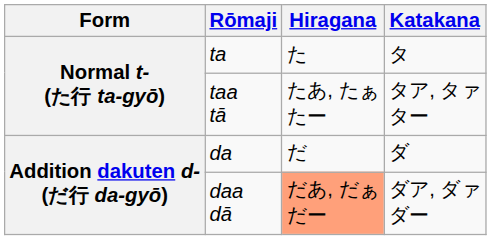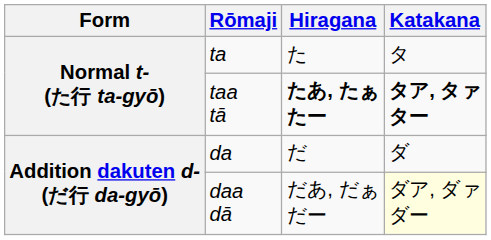(333, 103) normal -> (333, 103) bold
(435, 103) normal -> (435, 103) bold
(333, 202) lightsalmon background -> (333, 202) no background
(435, 202) no background -> (435, 202) lightyellow background
